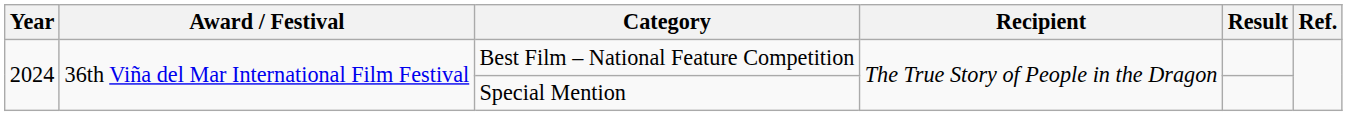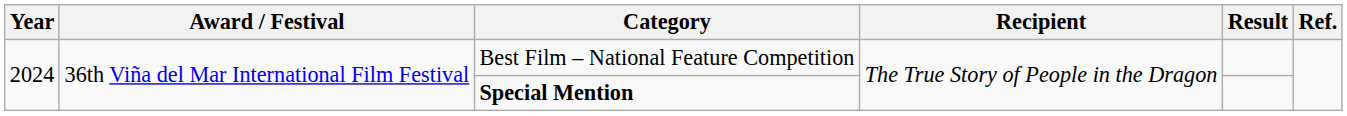(553, 92) normal -> (556, 92) bold
